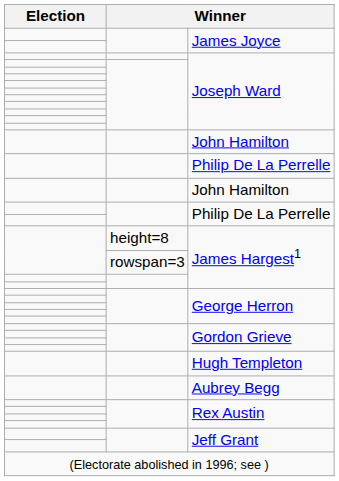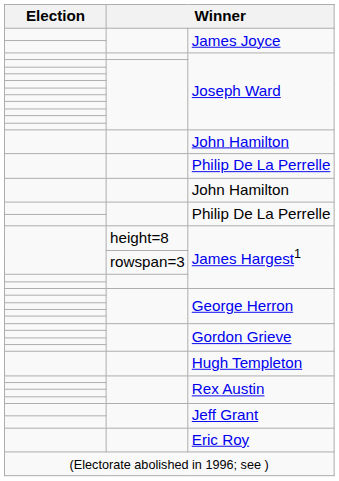- row: (147, 388)
+ row: (147, 440)
